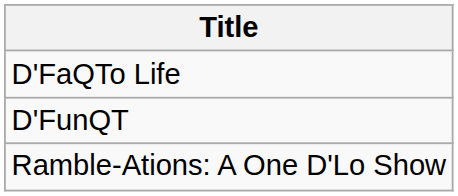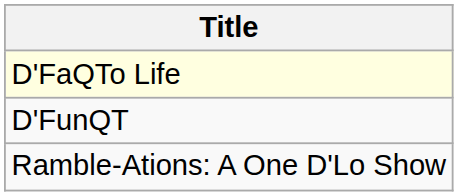(96, 73) no background -> (96, 73) lightyellow background
